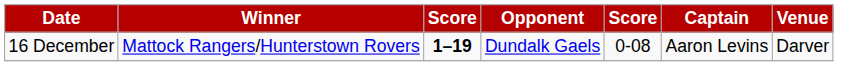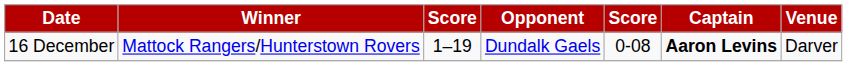(452, 46) bold -> (452, 46) normal
(717, 46) normal -> (721, 46) bold
